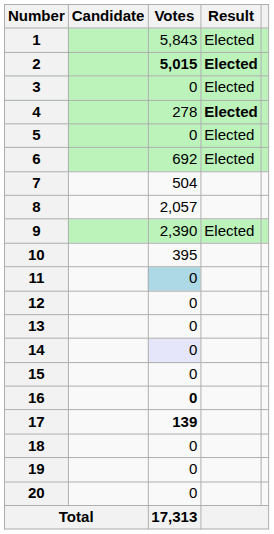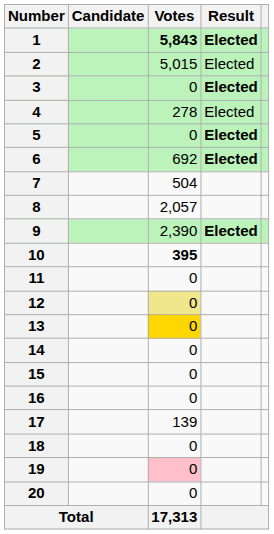(179, 40) normal -> (179, 40) bold
(229, 40) normal -> (231, 40) bold
(179, 64) bold -> (179, 64) normal
(231, 64) bold -> (229, 64) normal
(229, 87) normal -> (231, 87) bold
(231, 111) bold -> (229, 111) normal
(229, 135) normal -> (231, 135) bold
(229, 159) normal -> (231, 159) bold
(229, 231) normal -> (231, 231) bold
(185, 254) normal -> (185, 254) bold
(193, 278) lightblue background -> (193, 278) no background
(193, 302) no background -> (193, 302) khaki background
(193, 326) no background -> (193, 326) gold background
(193, 350) lavender background -> (193, 350) no background
(193, 398) bold -> (193, 398) normal
(185, 421) bold -> (185, 421) normal
(193, 469) no background -> (193, 469) pink background
